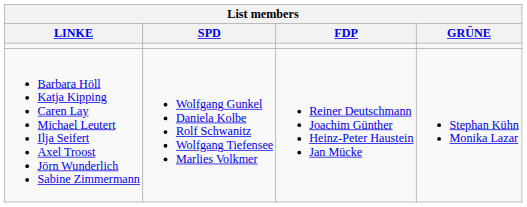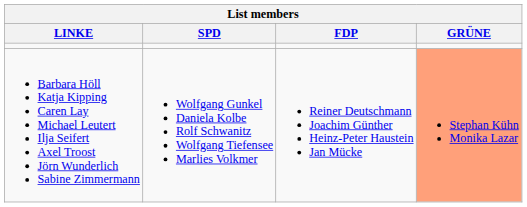(469, 132) no background -> (469, 132) lightsalmon background
